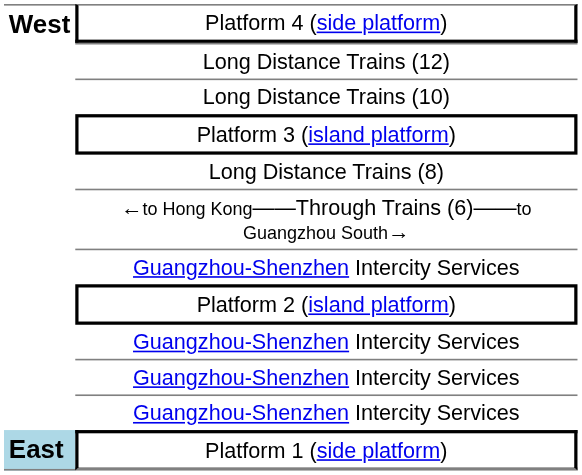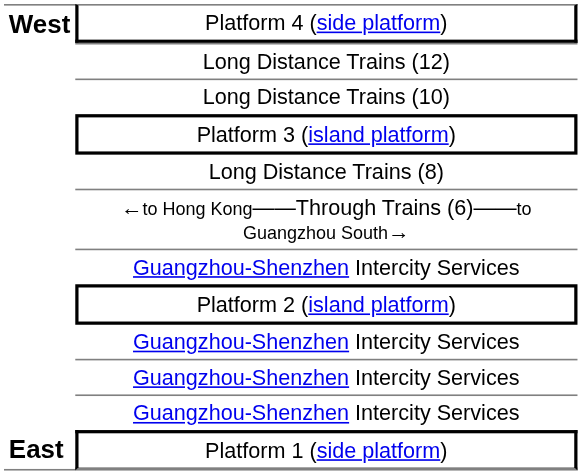(36, 449) lightblue background -> (36, 449) no background
